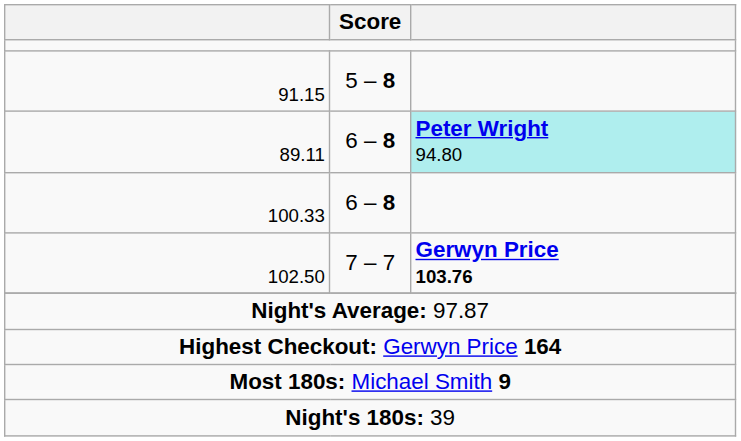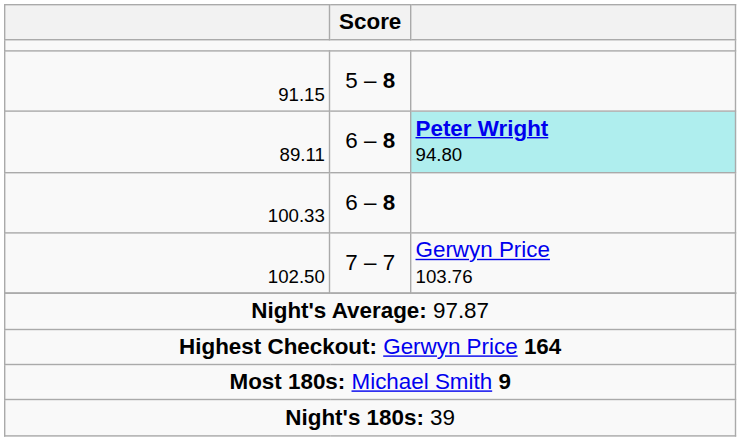(487, 262) bold -> (483, 262) normal
